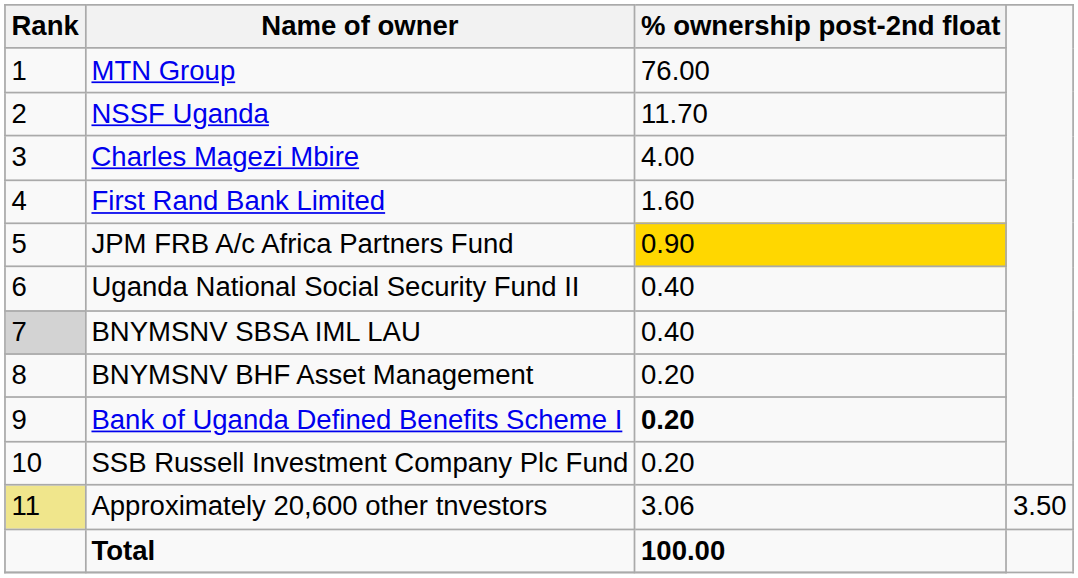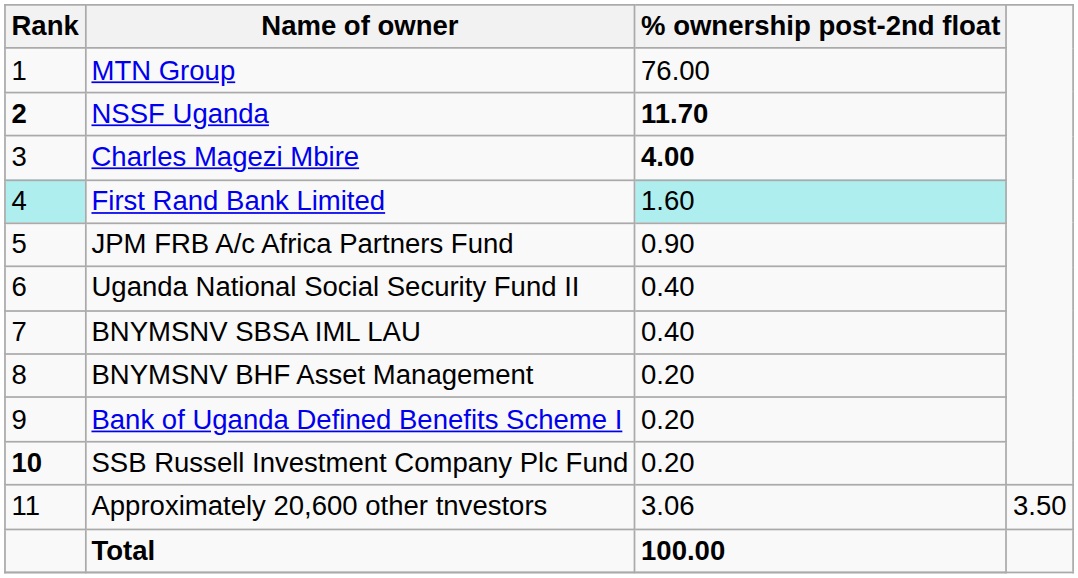(19, 113) normal -> (19, 113) bold
(674, 113) normal -> (675, 113) bold
(668, 157) normal -> (668, 157) bold
(19, 200) no background -> (19, 200) paleturquoise background
(668, 200) no background -> (668, 200) paleturquoise background
(668, 244) gold background -> (668, 244) no background
(19, 331) lightgrey background -> (19, 331) no background
(668, 419) bold -> (668, 419) normal
(27, 462) normal -> (27, 462) bold
(26, 506) khaki background -> (26, 506) no background
